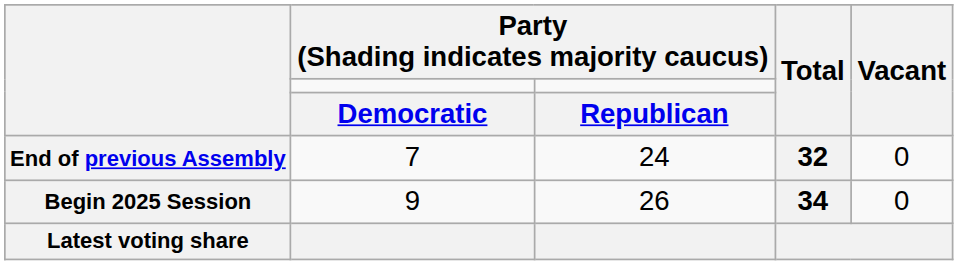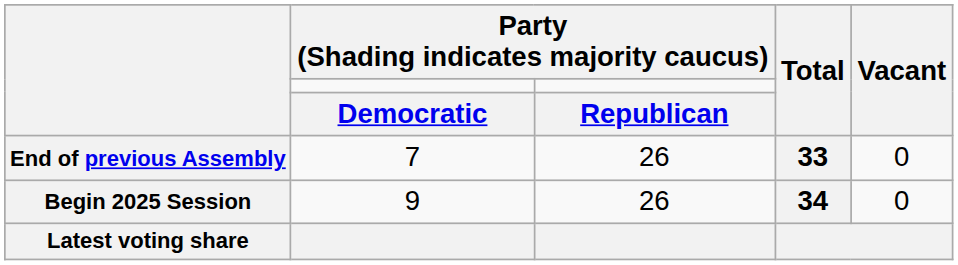(654, 157) 24 -> (654, 157) 26
(813, 157) 32 -> (813, 157) 33
